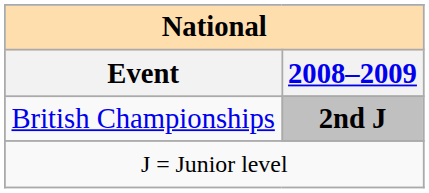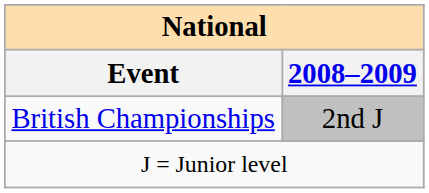(352, 118) bold -> (352, 118) normal
